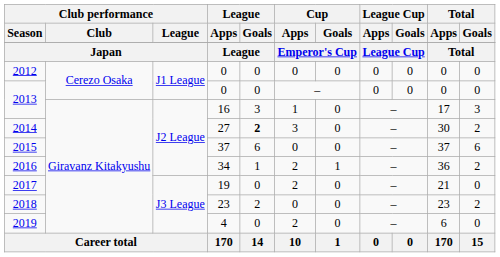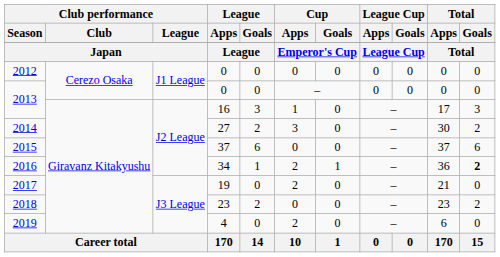(257, 128) bold -> (257, 128) normal
(477, 166) normal -> (477, 166) bold
